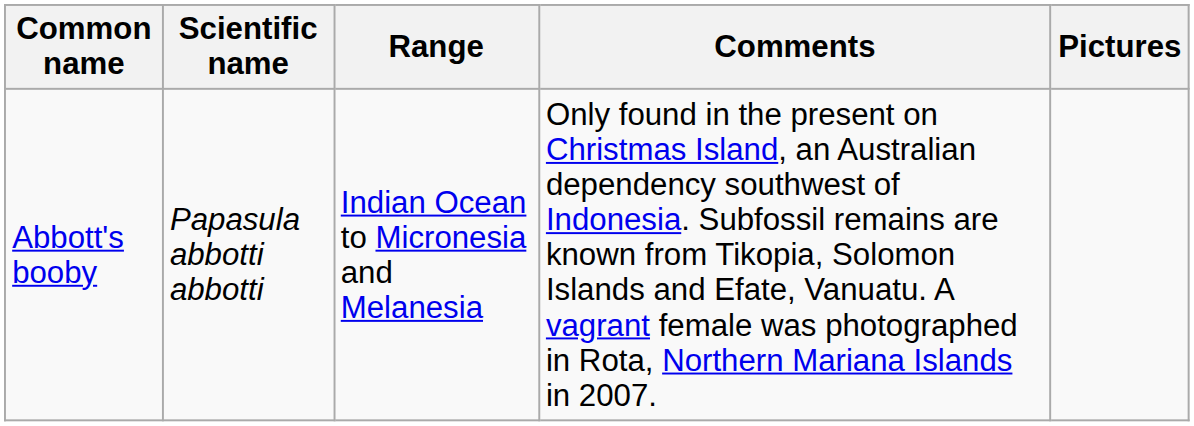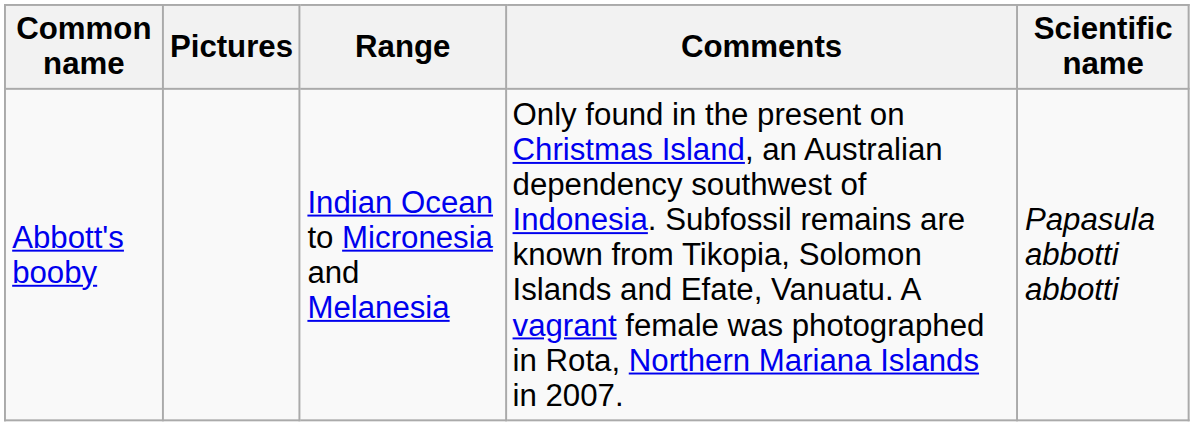columns swapped: (248, 46) <-> (1120, 46)
